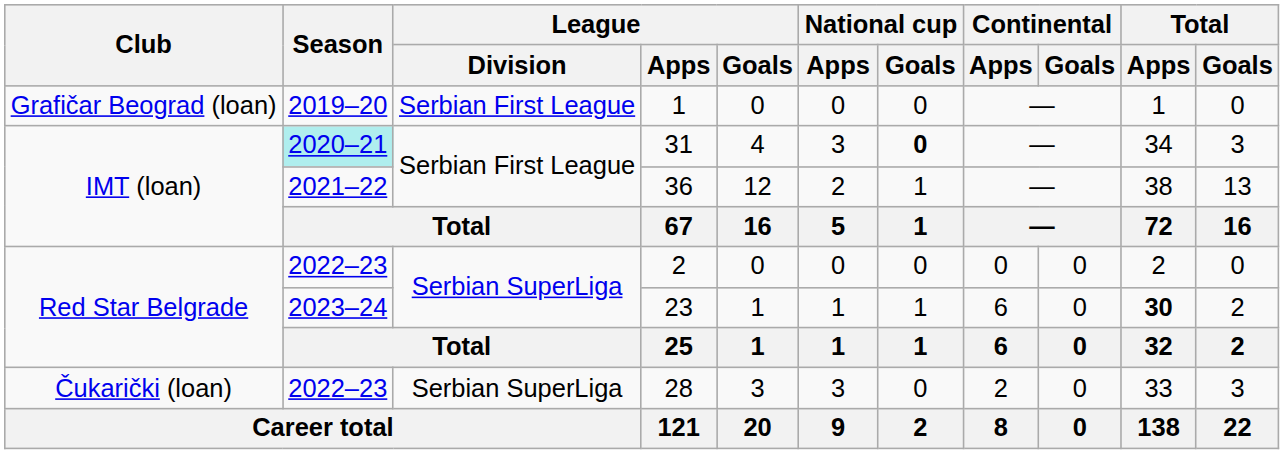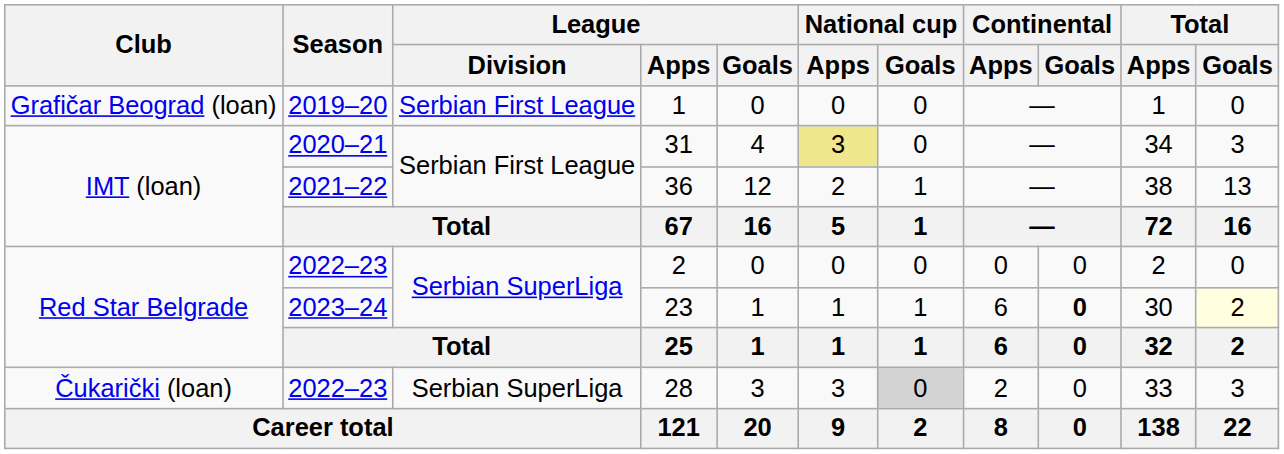(338, 145) paleturquoise background -> (338, 145) no background
(838, 145) no background -> (838, 145) khaki background
(920, 145) bold -> (920, 145) normal
(1080, 307) normal -> (1080, 307) bold
(1159, 307) bold -> (1159, 307) normal
(1237, 307) no background -> (1237, 307) lightyellow background
(920, 387) no background -> (920, 387) lightgrey background
